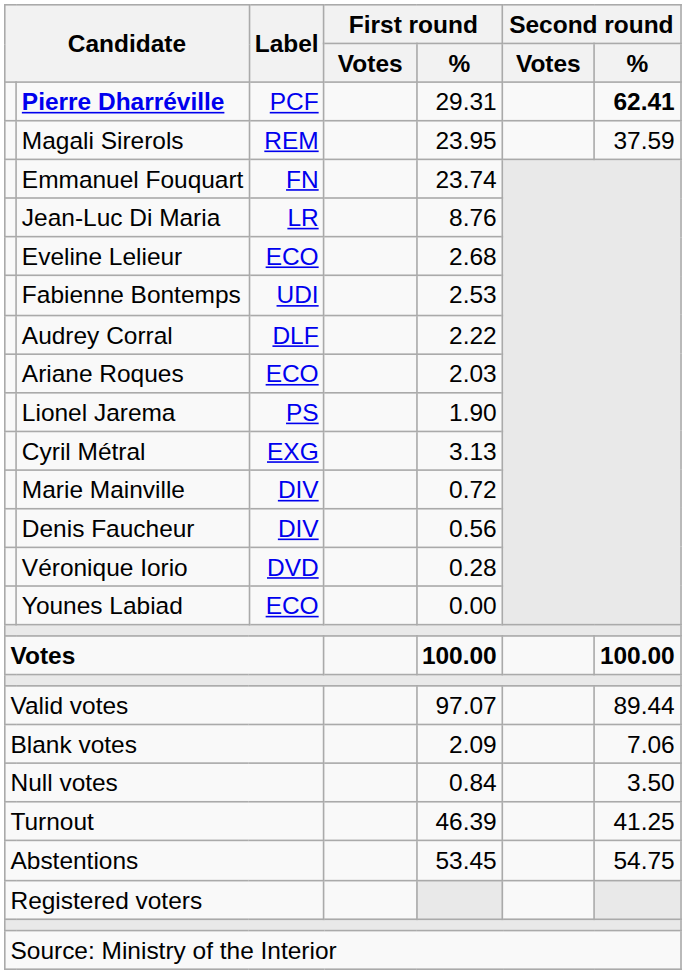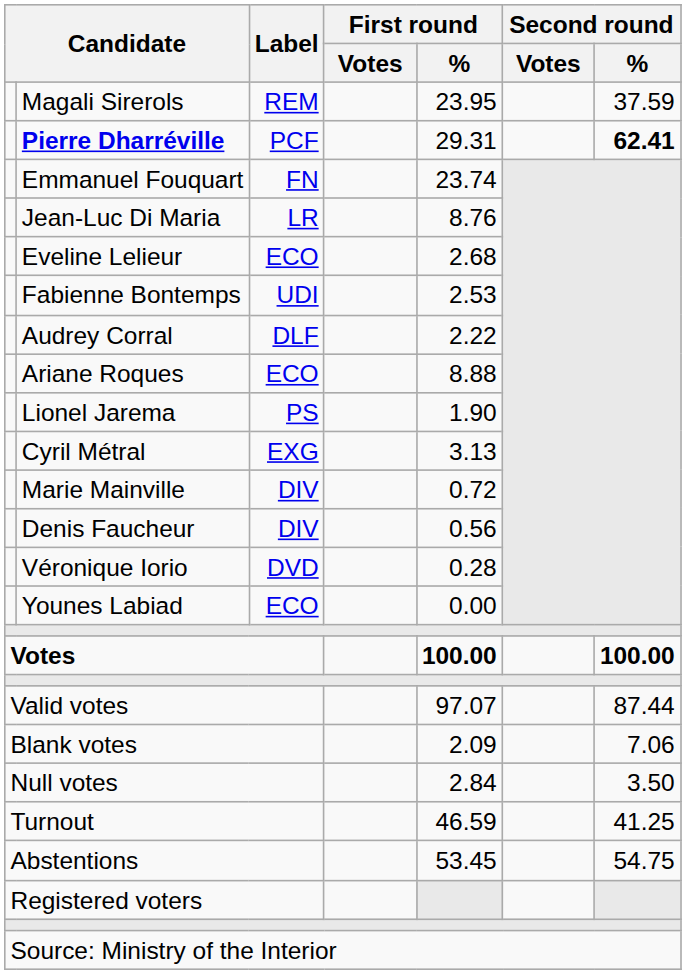rows swapped: (123, 102) <-> (103, 141)
(473, 373) 2.03 -> (473, 373) 8.88
(644, 706) 89.44 -> (644, 706) 87.44
(473, 783) 0.84 -> (473, 783) 2.84
(466, 822) 46.39 -> (466, 822) 46.59
